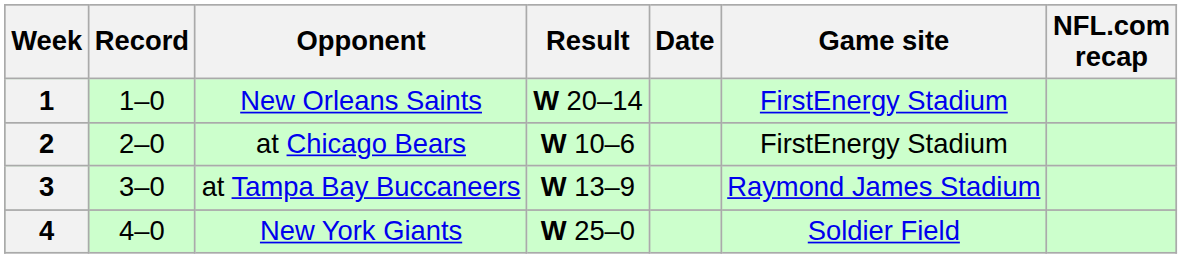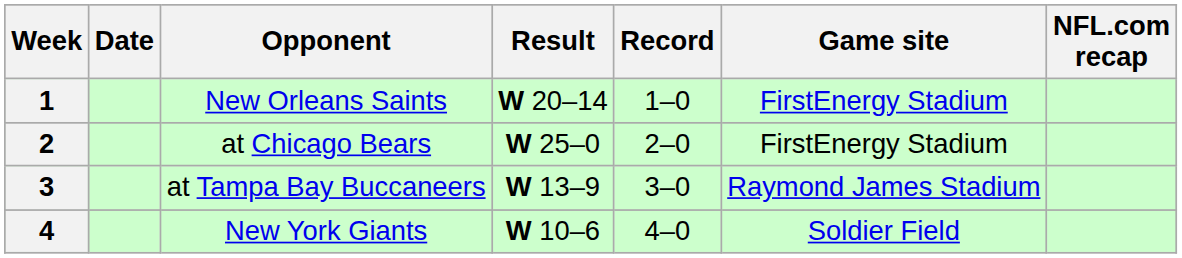columns swapped: (685, 41) <-> (142, 41)
(588, 143) W 10–6 -> (553, 143) W 25–0
(588, 230) W 25–0 -> (553, 230) W 10–6
